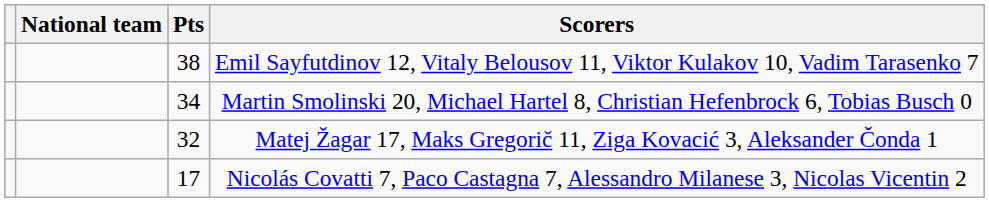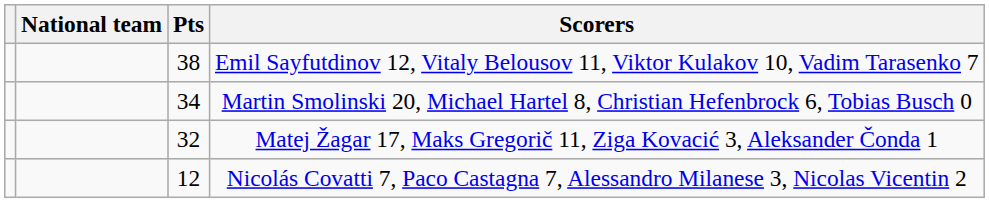(189, 178) 17 -> (189, 178) 12
